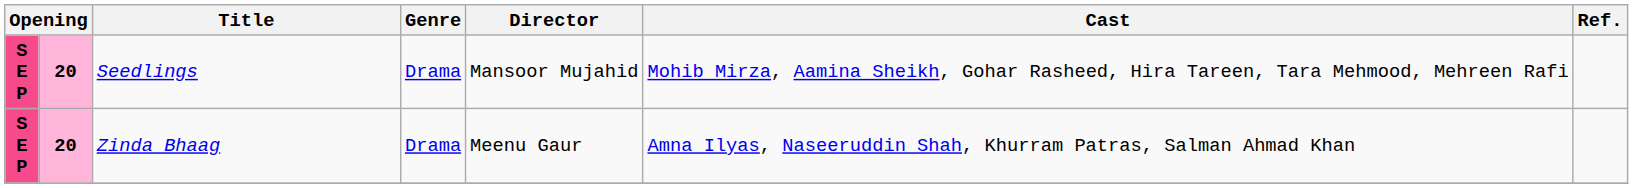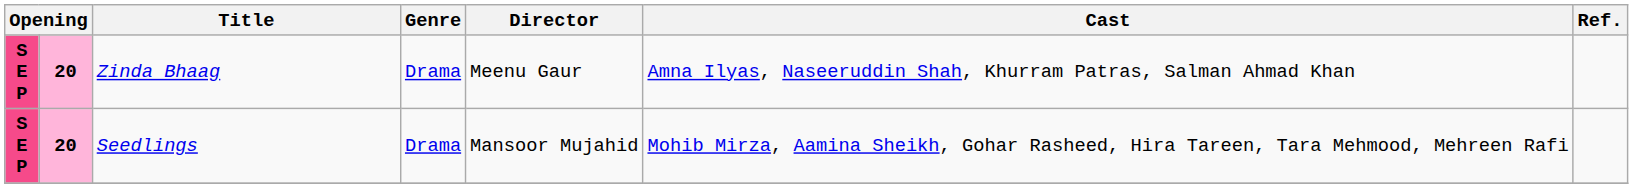rows swapped: (159, 146) <-> (147, 72)
